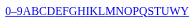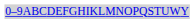(97, 11) no background -> (97, 11) lightgrey background
